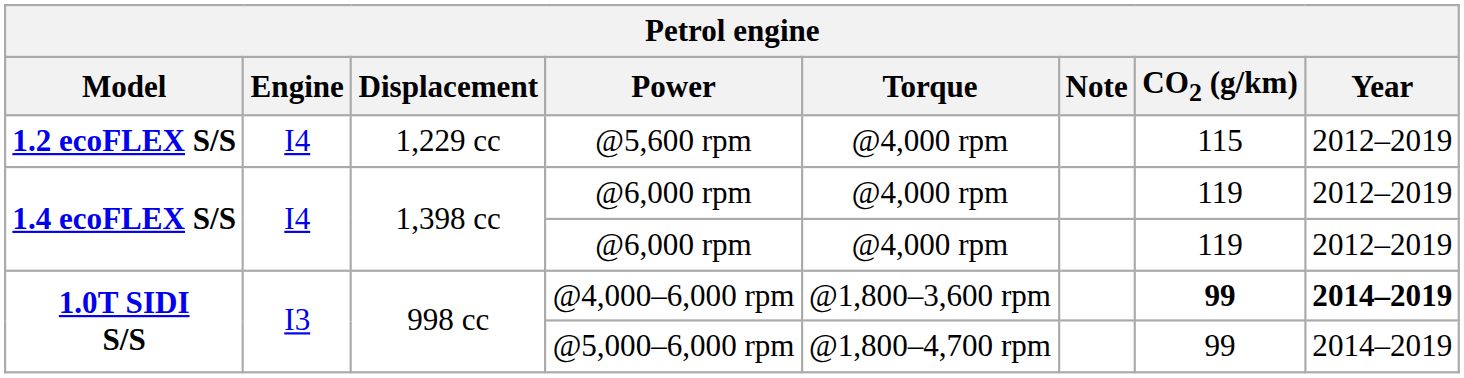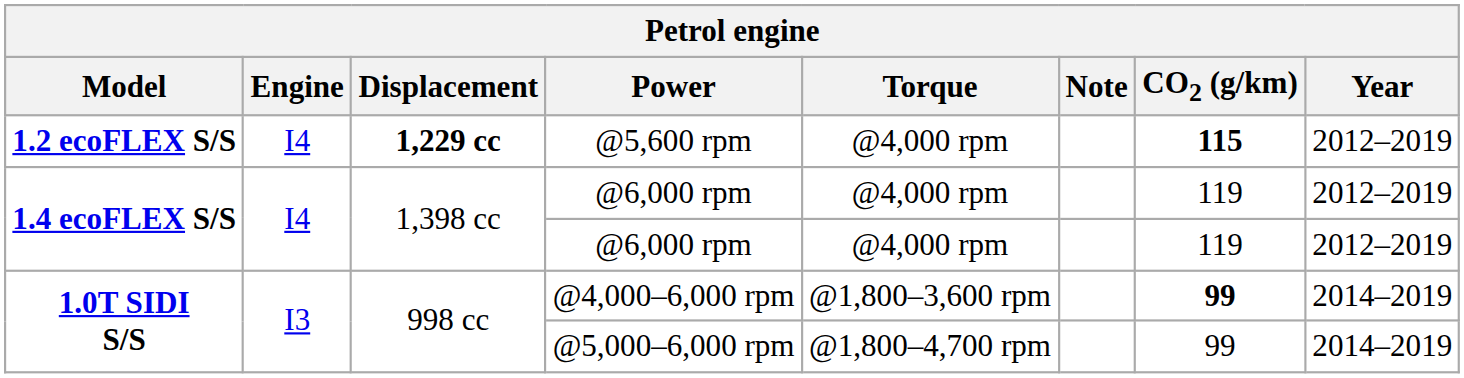(448, 141) normal -> (448, 141) bold
(1220, 141) normal -> (1220, 141) bold
(1382, 295) bold -> (1382, 295) normal
